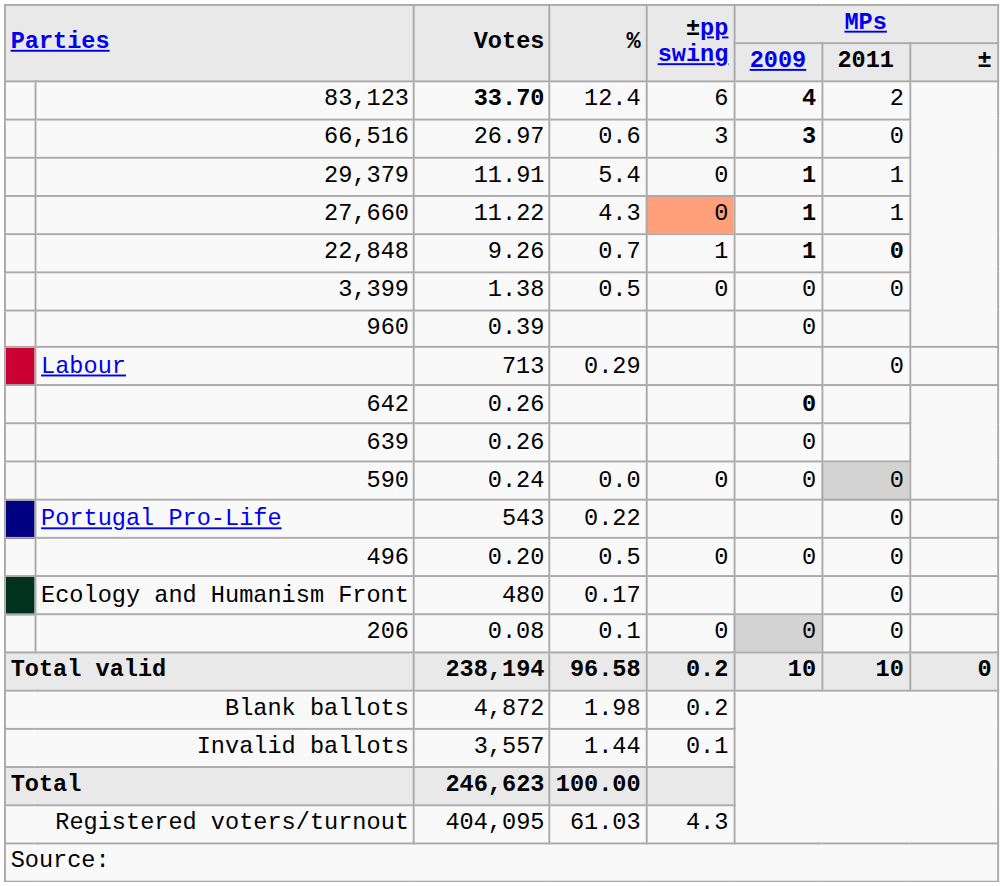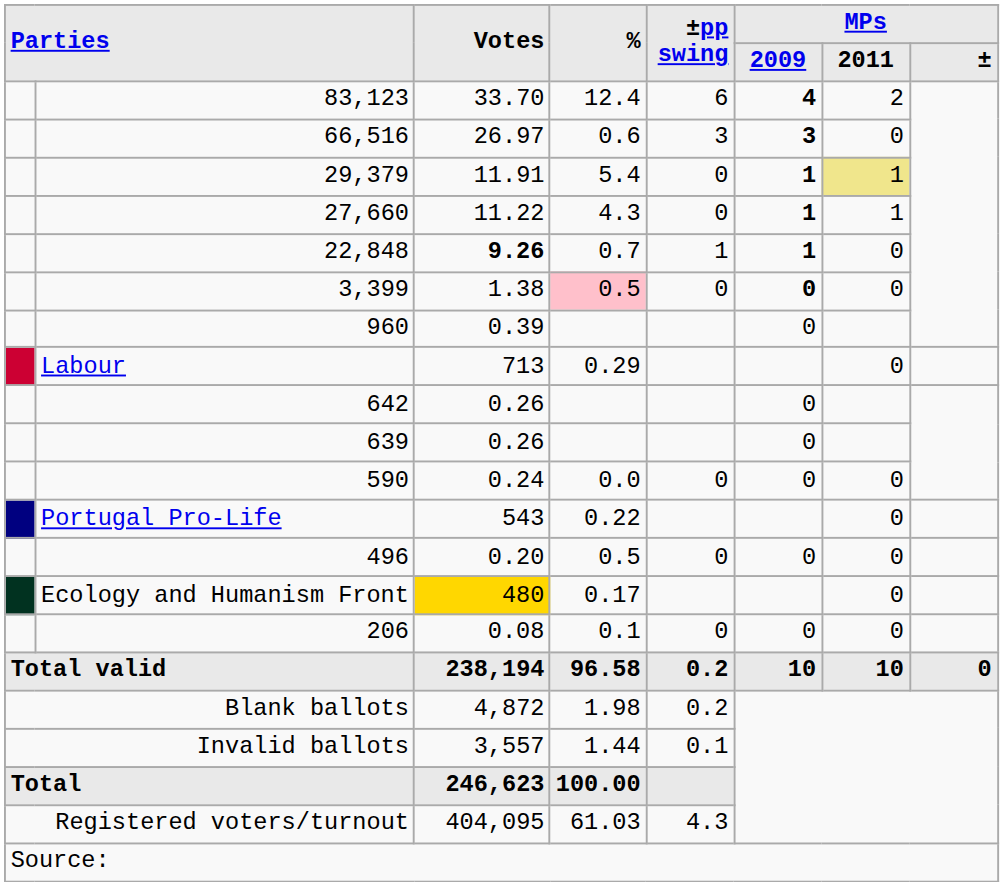(509, 101) bold -> (509, 101) normal
(897, 177) no background -> (897, 177) khaki background
(721, 215) lightsalmon background -> (721, 215) no background
(516, 253) normal -> (516, 253) bold
(897, 253) bold -> (897, 253) normal
(619, 291) no background -> (619, 291) pink background
(809, 291) normal -> (809, 291) bold
(809, 405) bold -> (809, 405) normal
(897, 481) lightgrey background -> (897, 481) no background
(523, 596) no background -> (523, 596) gold background
(809, 634) lightgrey background -> (809, 634) no background
